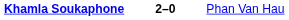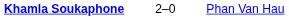(165, 9) bold -> (165, 9) normal
